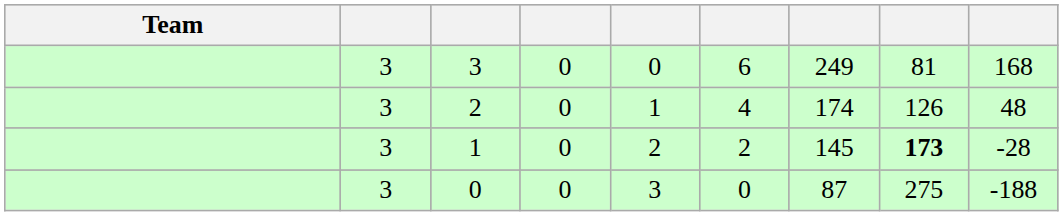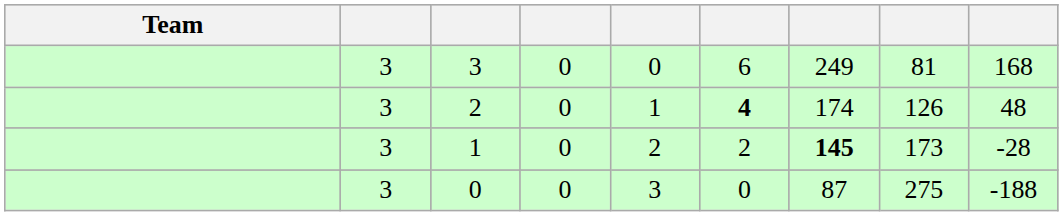(744, 107) normal -> (744, 107) bold
(834, 148) normal -> (834, 148) bold
(924, 148) bold -> (924, 148) normal
